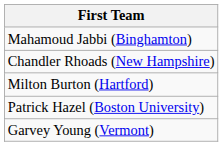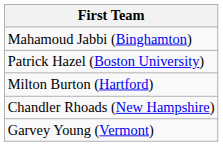(111, 61) Chandler Rhoads (New Hampshire) -> (106, 61) Patrick Hazel (Boston University)
(106, 107) Patrick Hazel (Boston University) -> (111, 107) Chandler Rhoads (New Hampshire)
